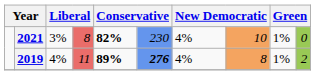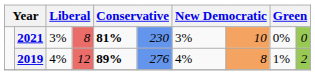(109, 37) 82% -> (109, 37) 81%
(184, 37) 4% -> (184, 37) 3%
(281, 37) 1% -> (281, 37) 0%
(84, 58) 11 -> (84, 58) 12
(159, 58) bold -> (159, 58) normal
